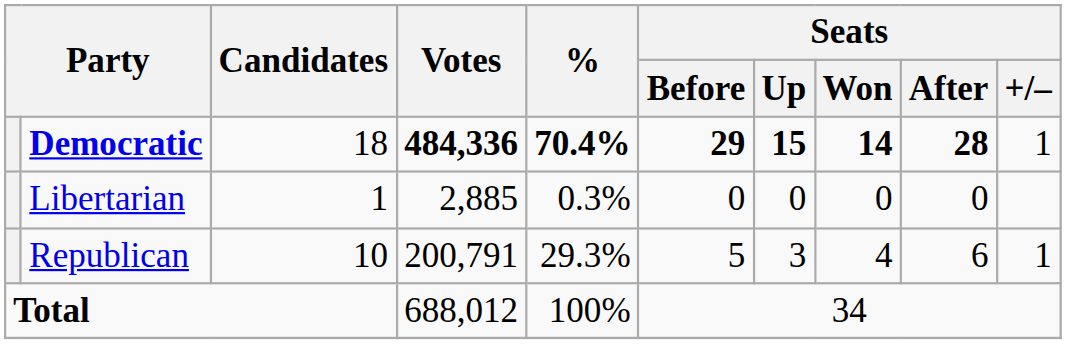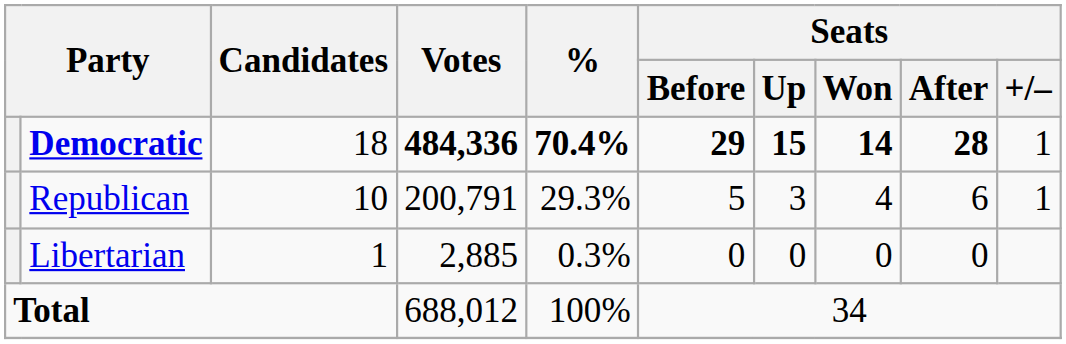rows swapped: (109, 254) <-> (107, 198)
